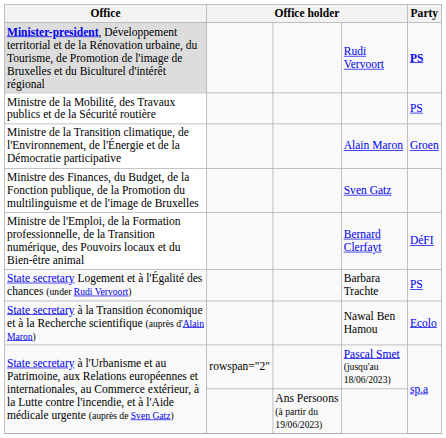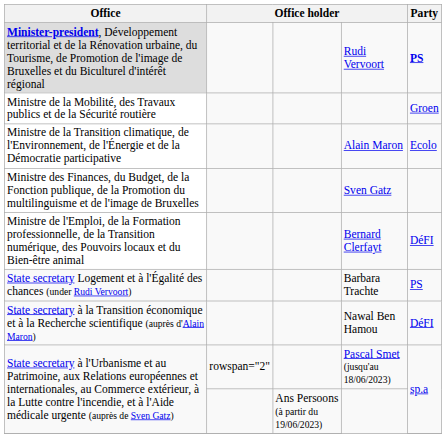(416, 108) PS -> (424, 108) Groen
(424, 146) Groen -> (423, 146) Ecolo
(423, 322) Ecolo -> (422, 322) DéFI
